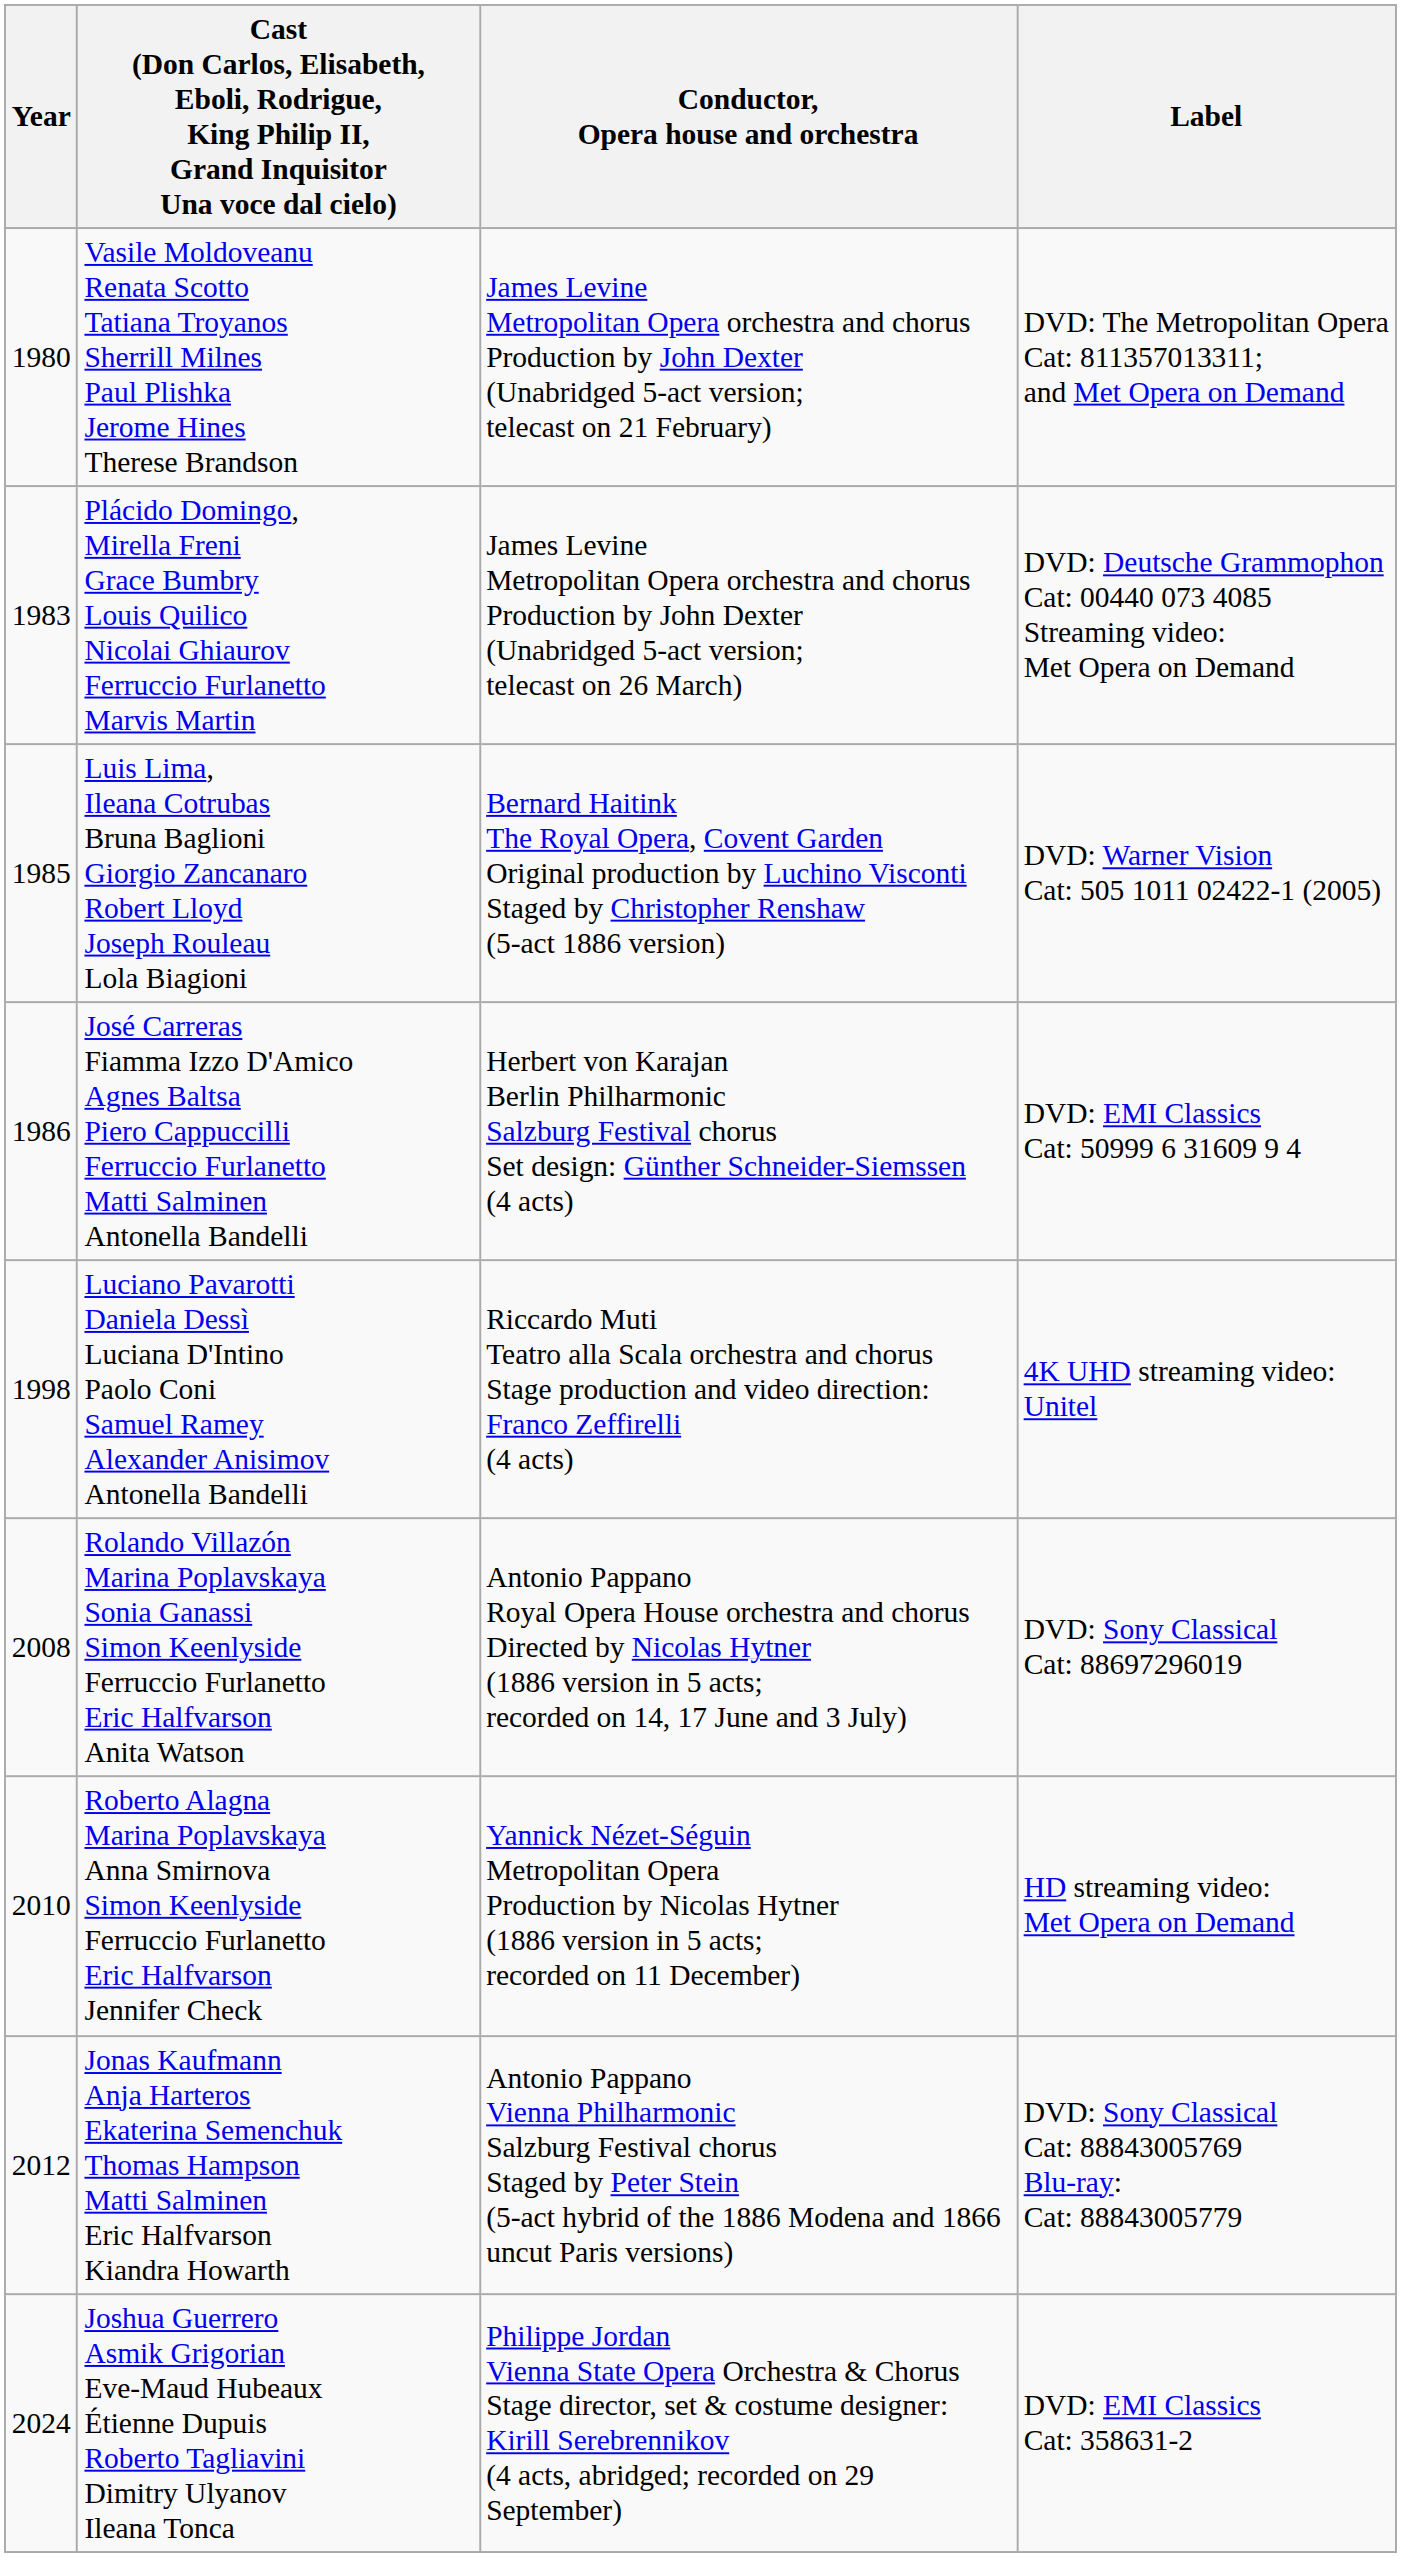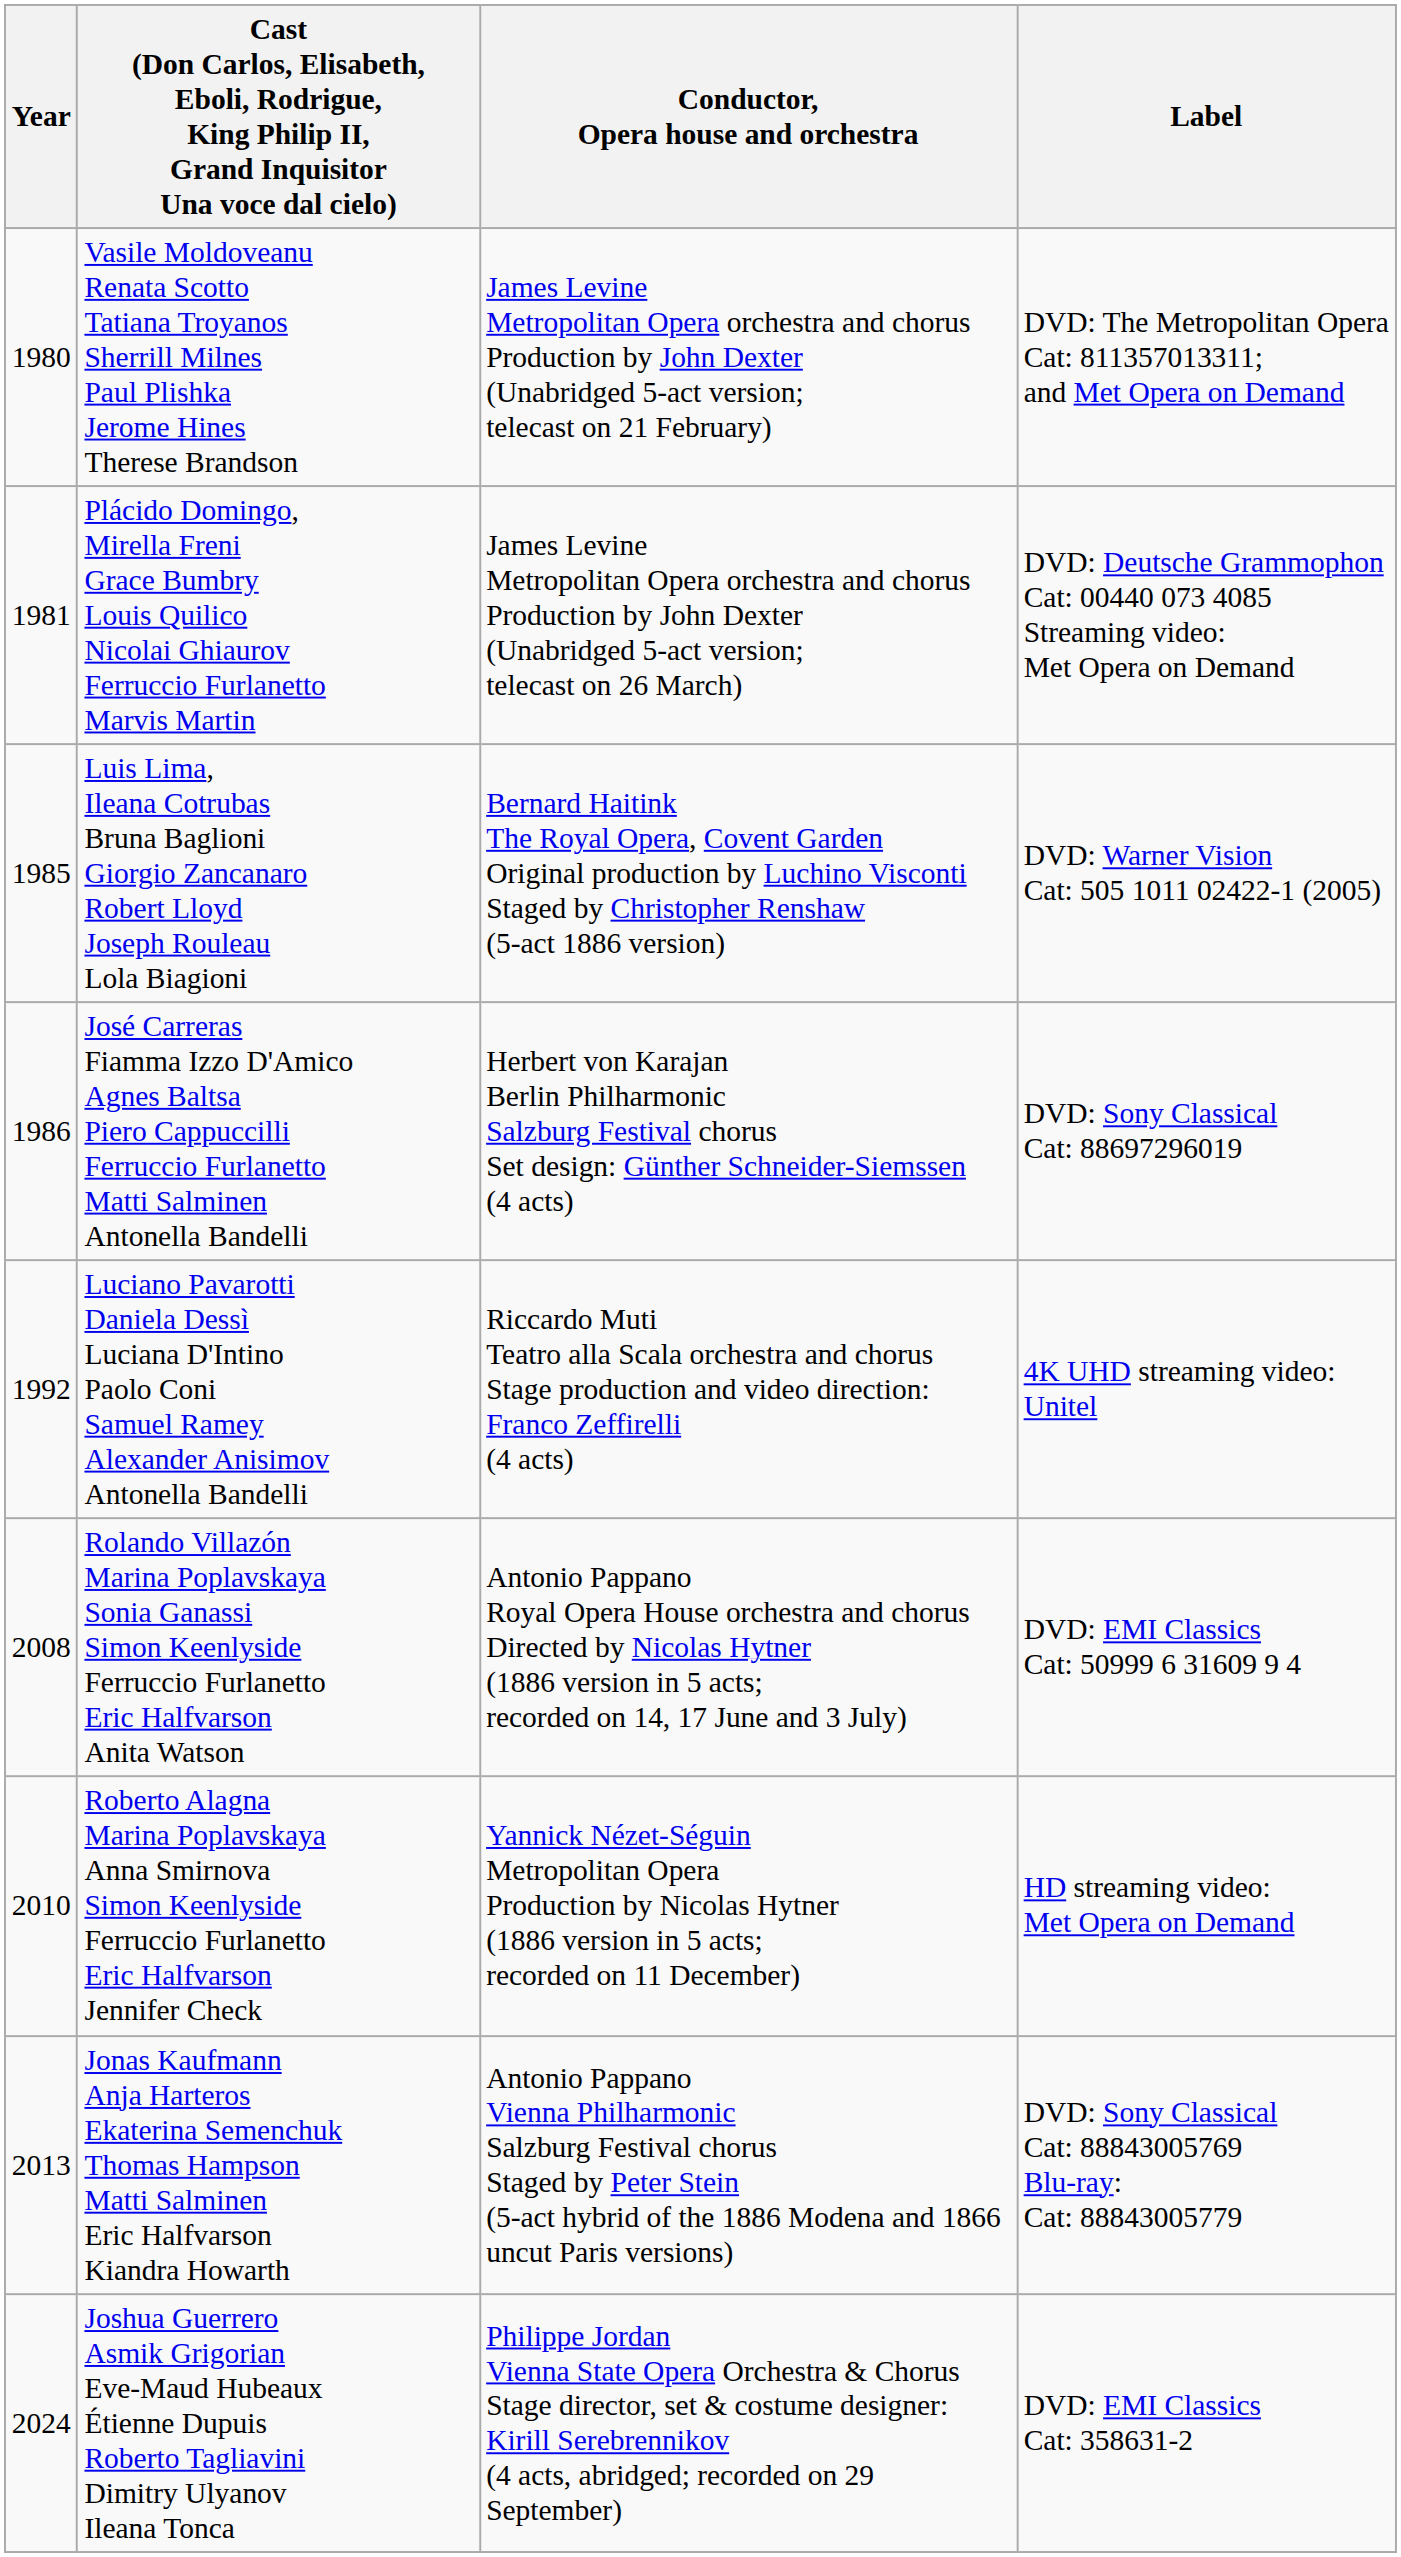(41, 615) 1983 -> (41, 615) 1981
(1162, 1131) DVD: EMI Classics Cat: 50999 6 31609 9 4 -> (1151, 1131) DVD: Sony Classical Cat: 88697296019
(41, 1389) 1998 -> (41, 1389) 1992
(1151, 1647) DVD: Sony Classical Cat: 88697296019 -> (1162, 1647) DVD: EMI Classics Cat: 50999 6 31609 9 4
(41, 2163) 2012 -> (41, 2163) 2013
